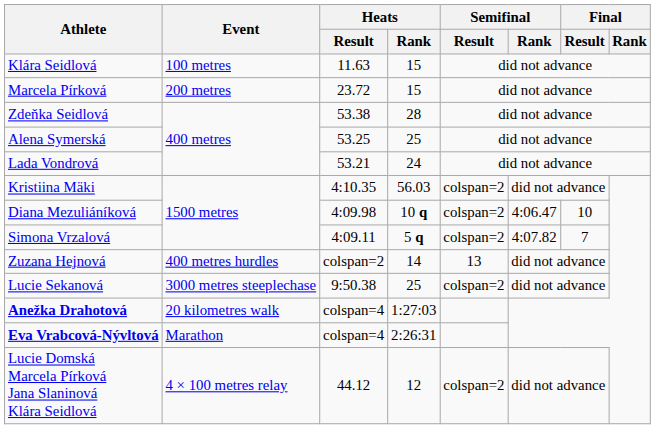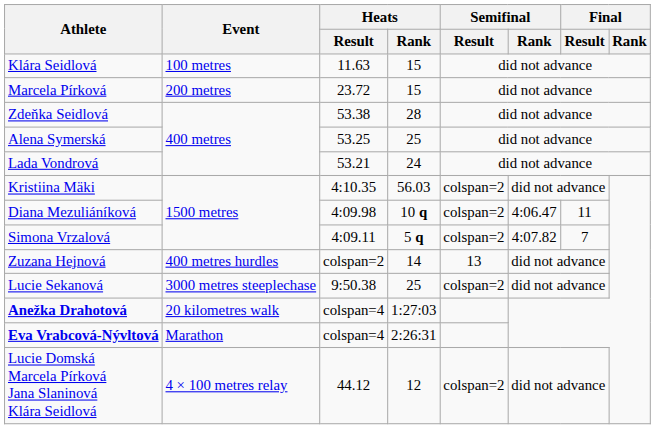(585, 212) 10 -> (585, 212) 11
